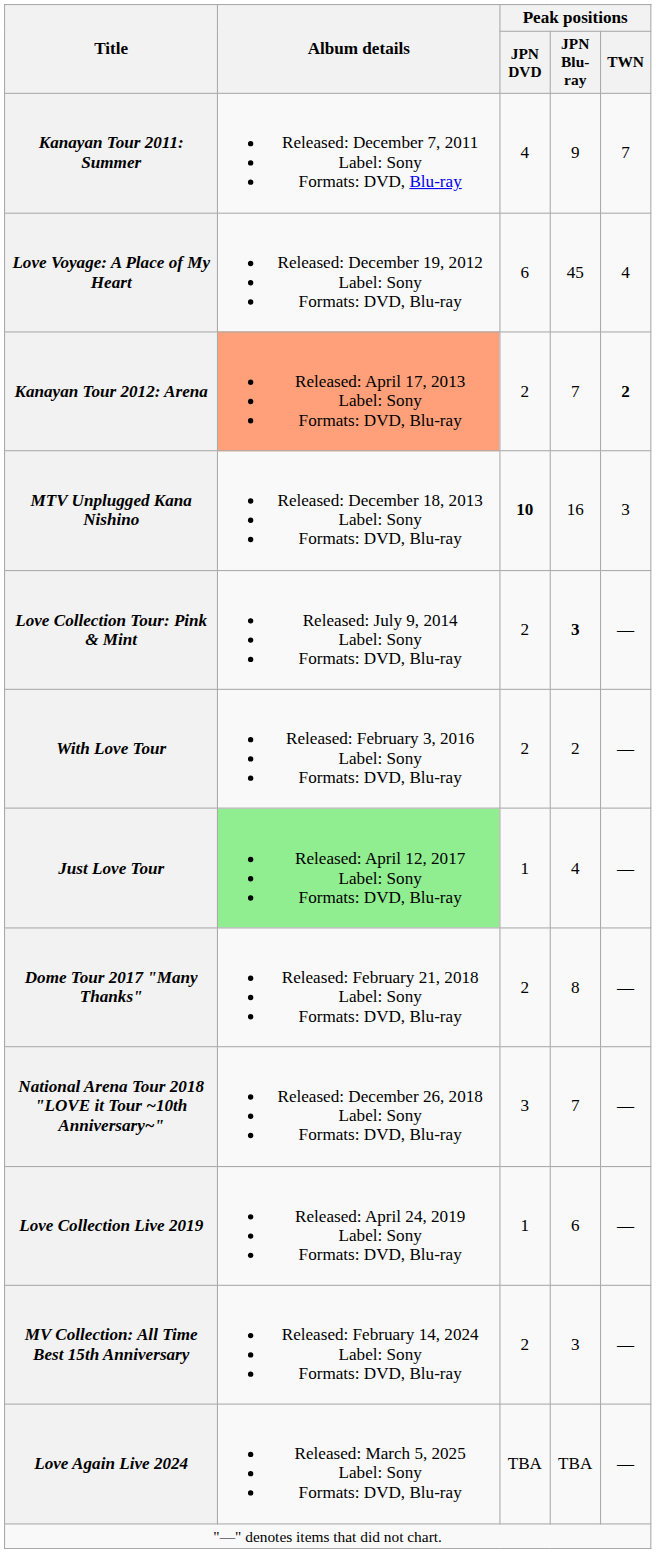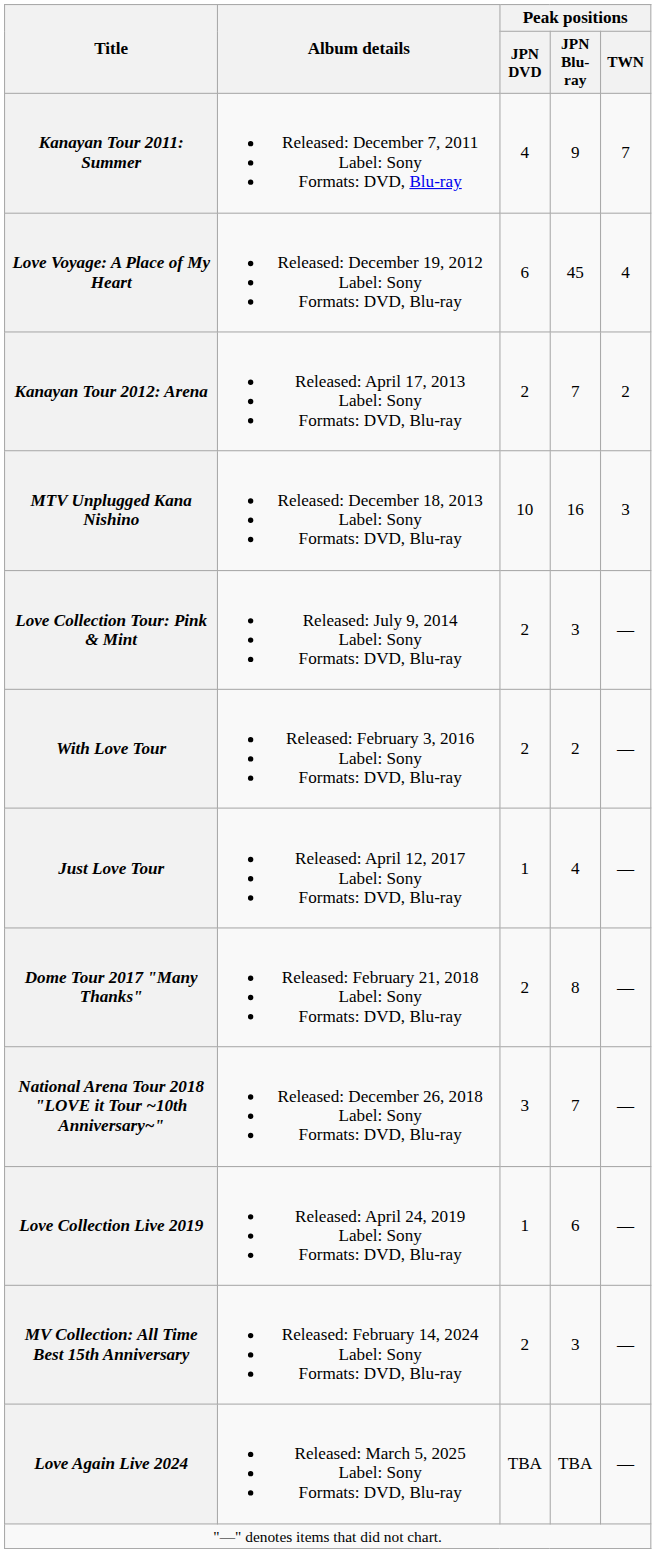(359, 401) lightsalmon background -> (359, 401) no background
(626, 391) bold -> (626, 391) normal
(525, 510) bold -> (525, 510) normal
(575, 629) bold -> (575, 629) normal
(359, 878) lightgreen background -> (359, 878) no background
